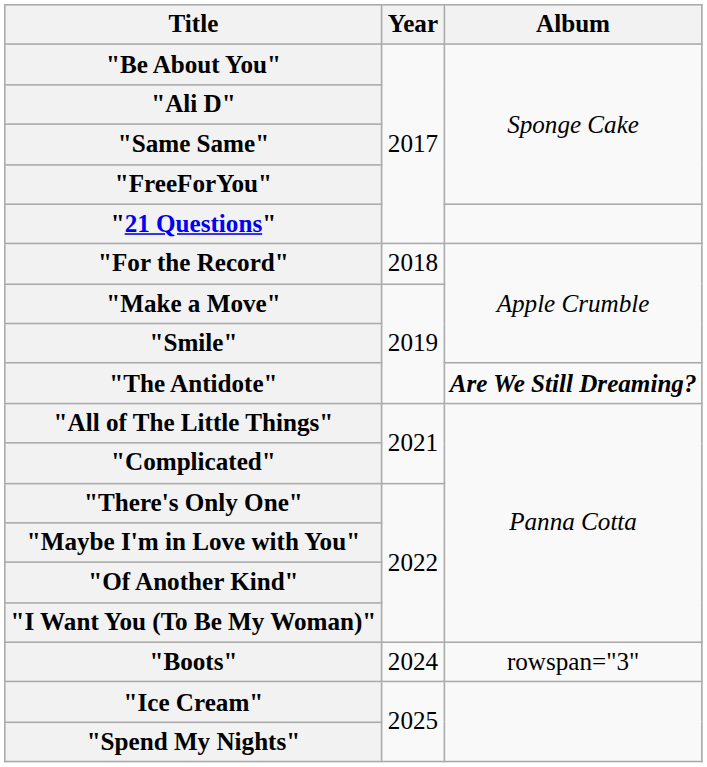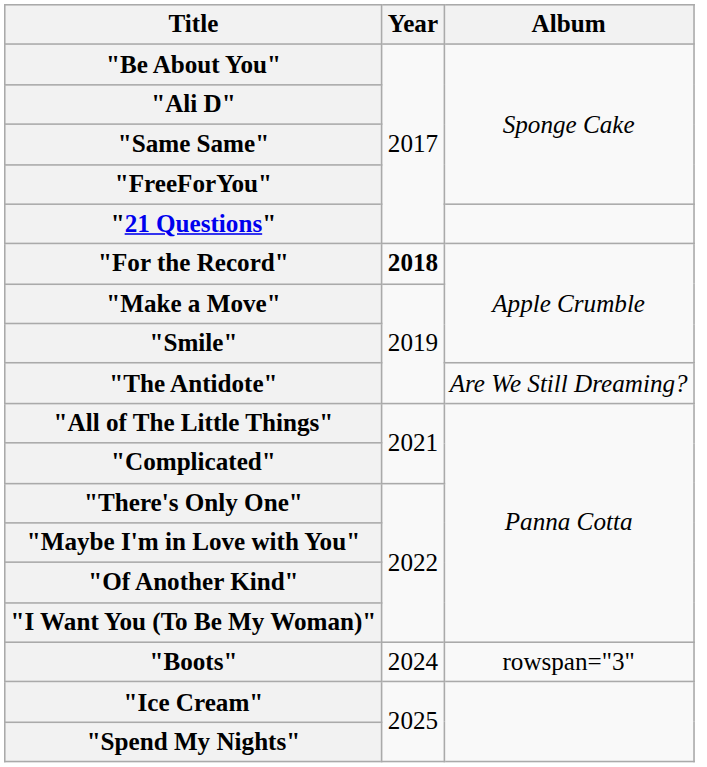(413, 263) normal -> (413, 263) bold
(573, 382) bold -> (569, 382) normal
